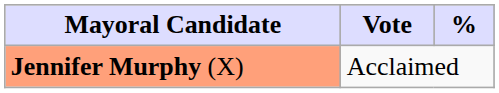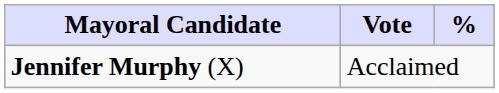(127, 66) lightsalmon background -> (127, 66) no background
